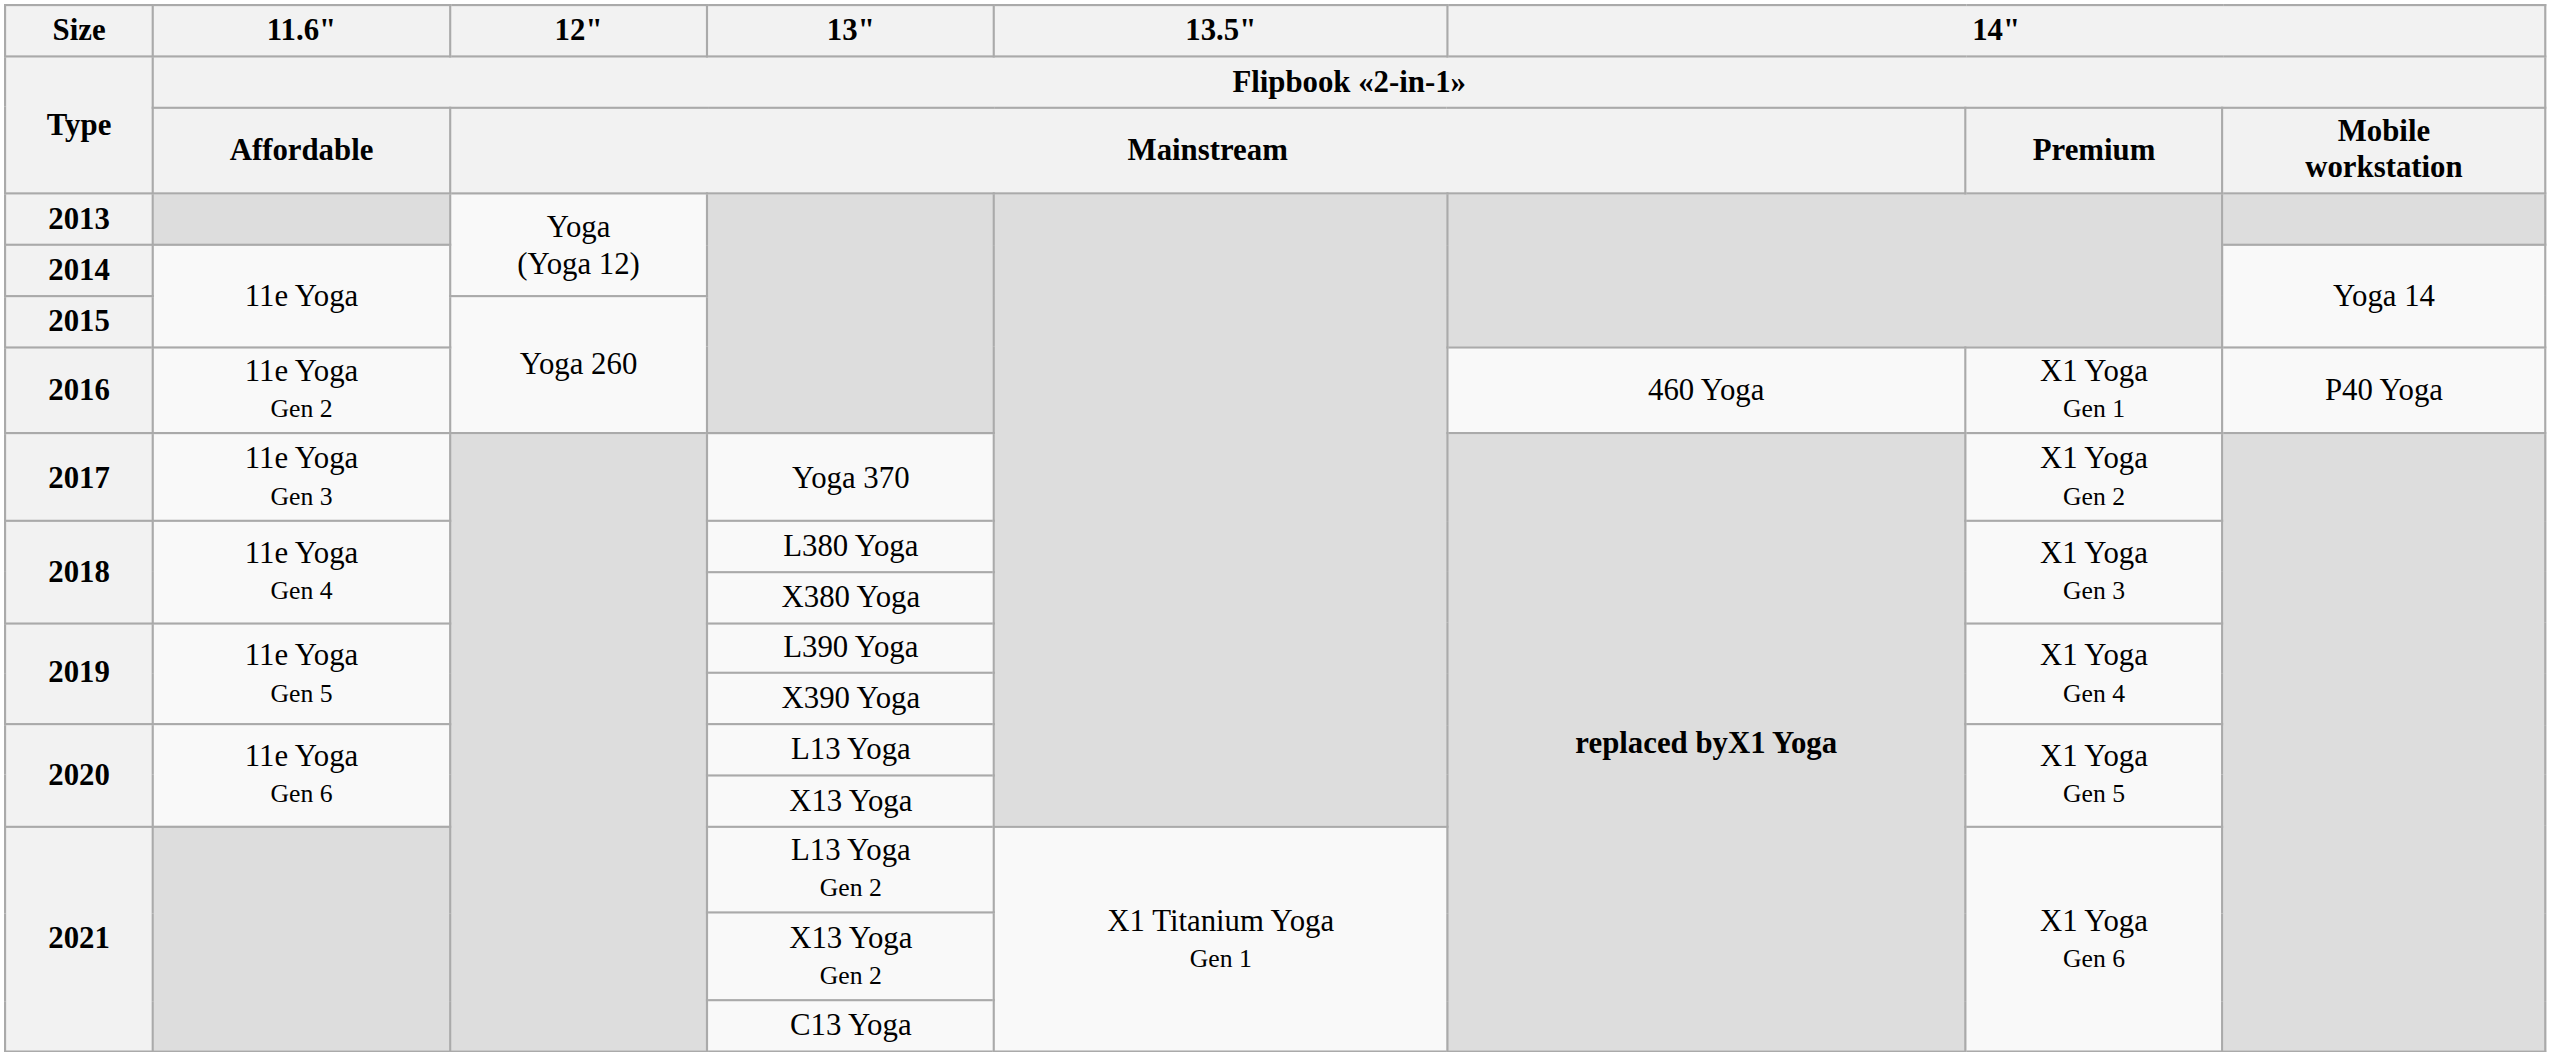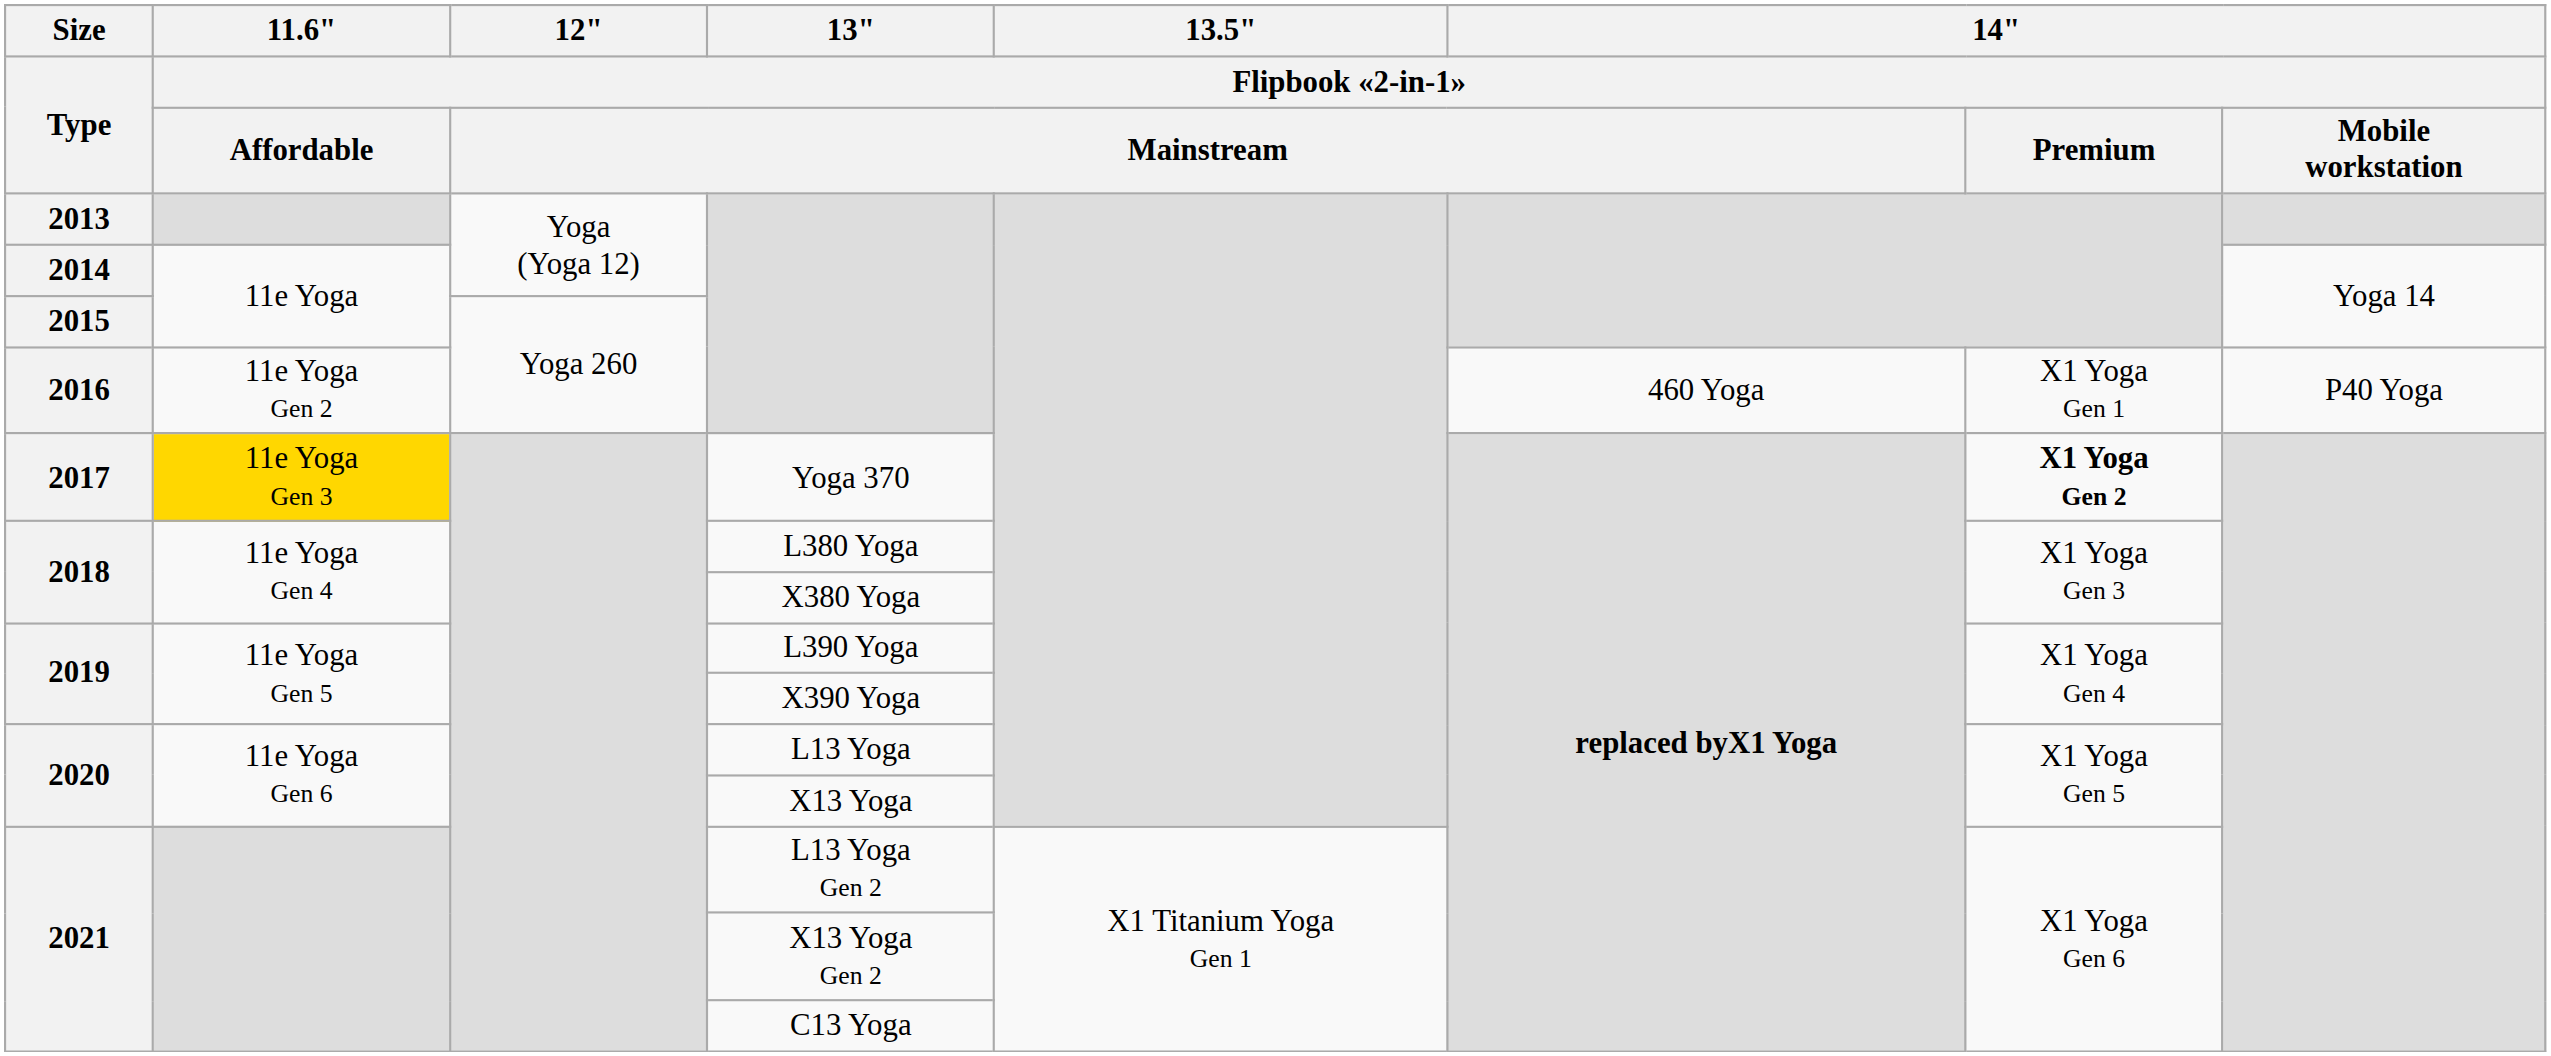(302, 477) no background -> (302, 477) gold background
(2094, 477) normal -> (2094, 477) bold
